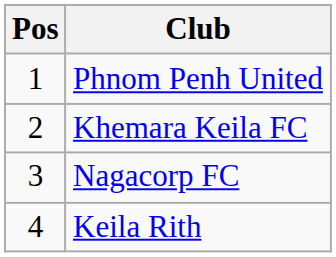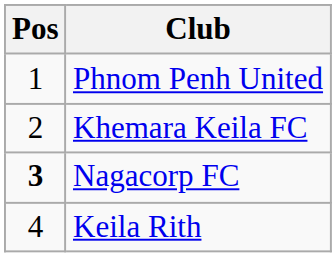(35, 176) normal -> (35, 176) bold
